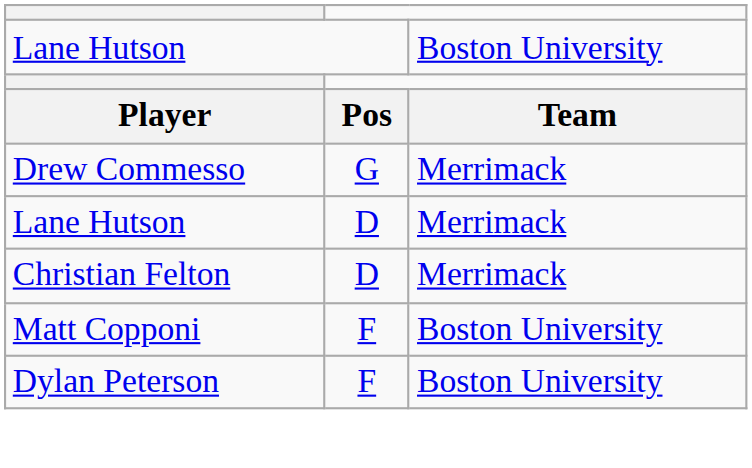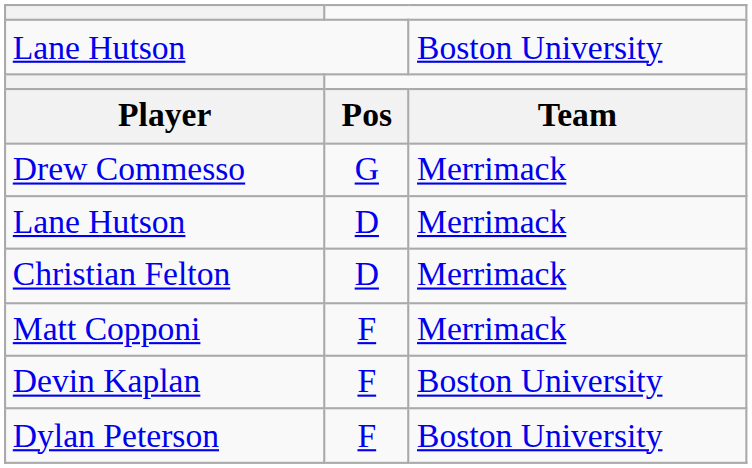(540, 328) Boston University -> (492, 328) Merrimack
+ row: (107, 381)
